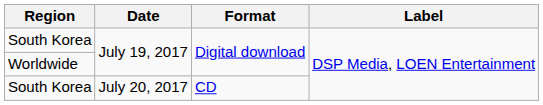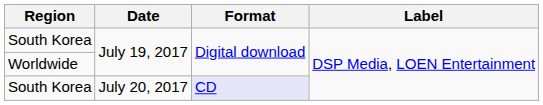(206, 87) no background -> (206, 87) lavender background
